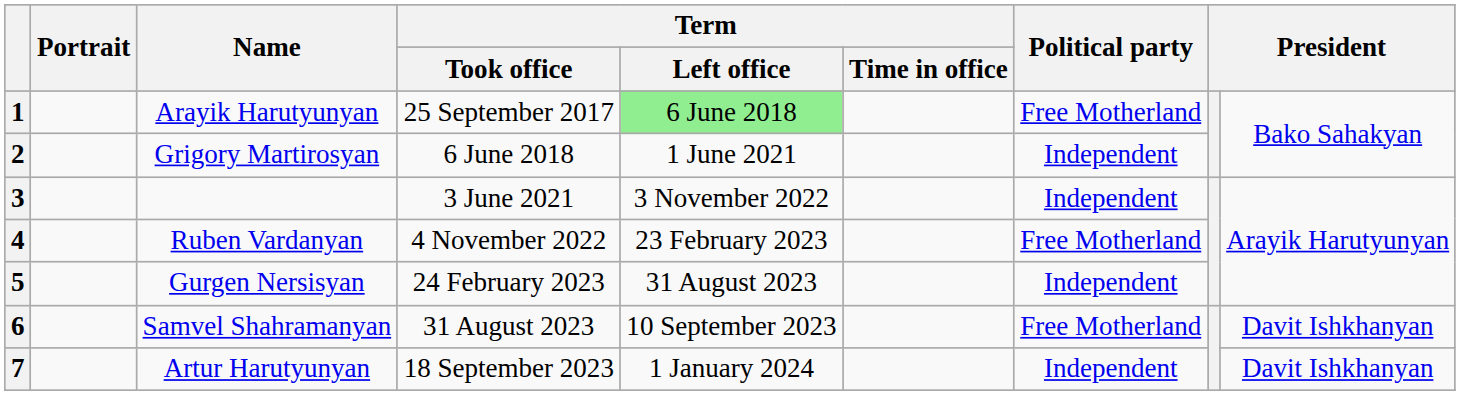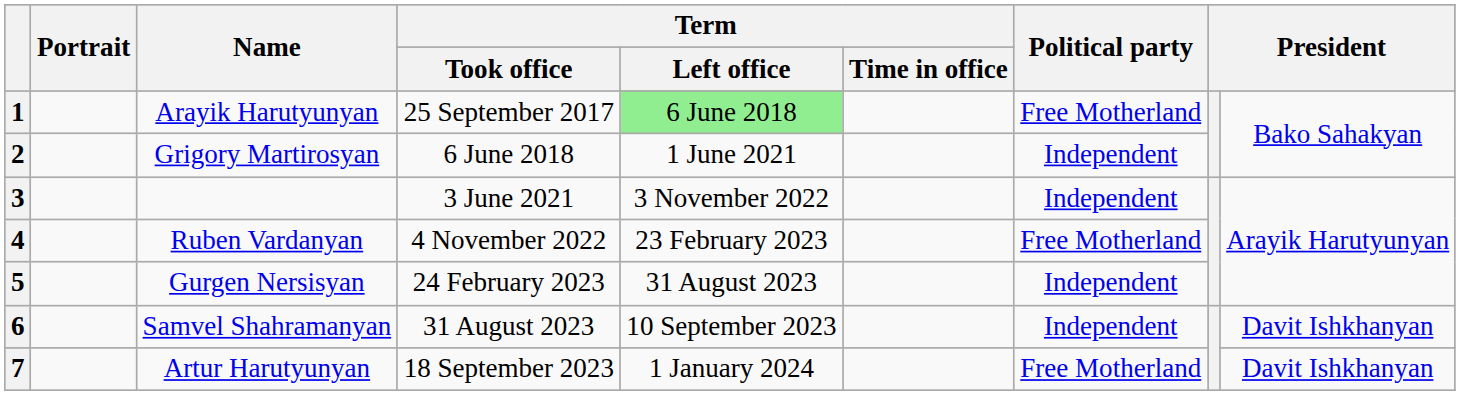(1111, 326) Free Motherland -> (1111, 326) Independent
(1111, 369) Independent -> (1111, 369) Free Motherland
